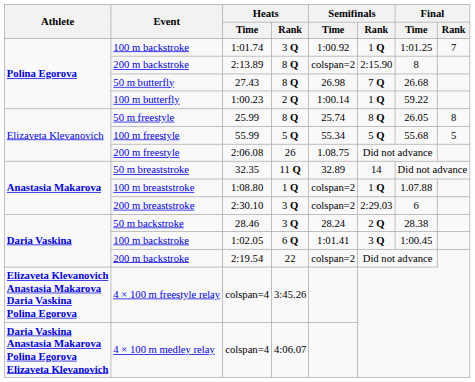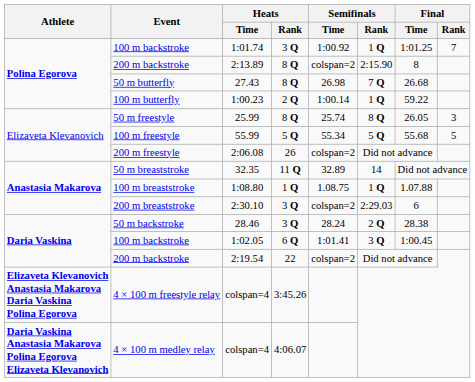(454, 118) 8 -> (454, 118) 3
(333, 153) 1.08.75 -> (333, 153) colspan=2
(333, 188) colspan=2 -> (333, 188) 1.08.75
